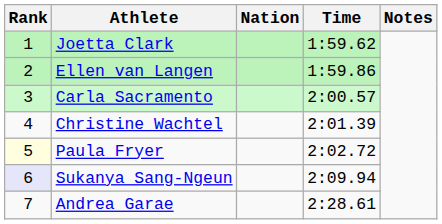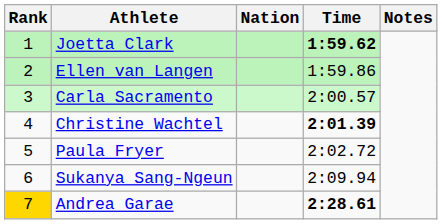(342, 45) normal -> (342, 45) bold
(342, 125) normal -> (342, 125) bold
(28, 151) lightyellow background -> (28, 151) no background
(28, 178) lavender background -> (28, 178) no background
(28, 205) no background -> (28, 205) gold background
(342, 205) normal -> (342, 205) bold
